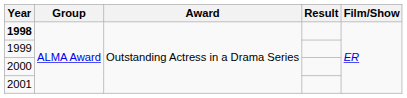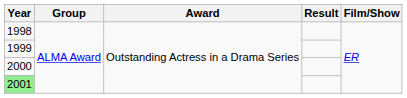(19, 31) bold -> (19, 31) normal
(19, 84) no background -> (19, 84) lightgreen background
